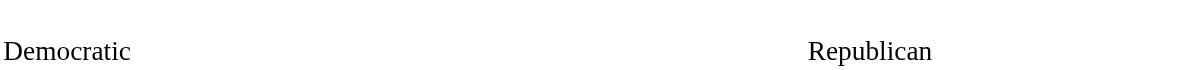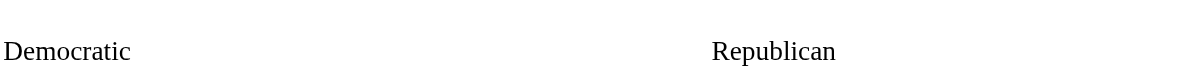columns swapped: (473, 13) <-> (870, 13)
